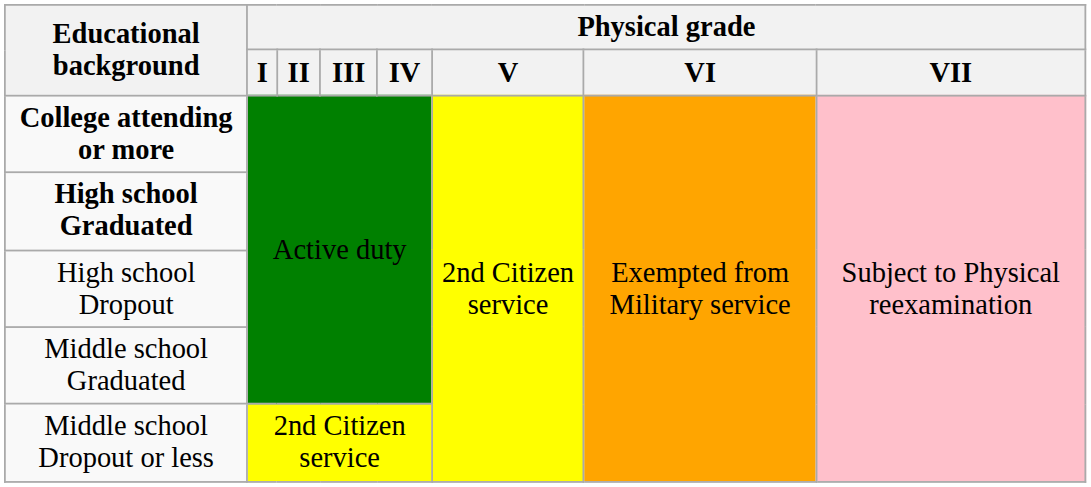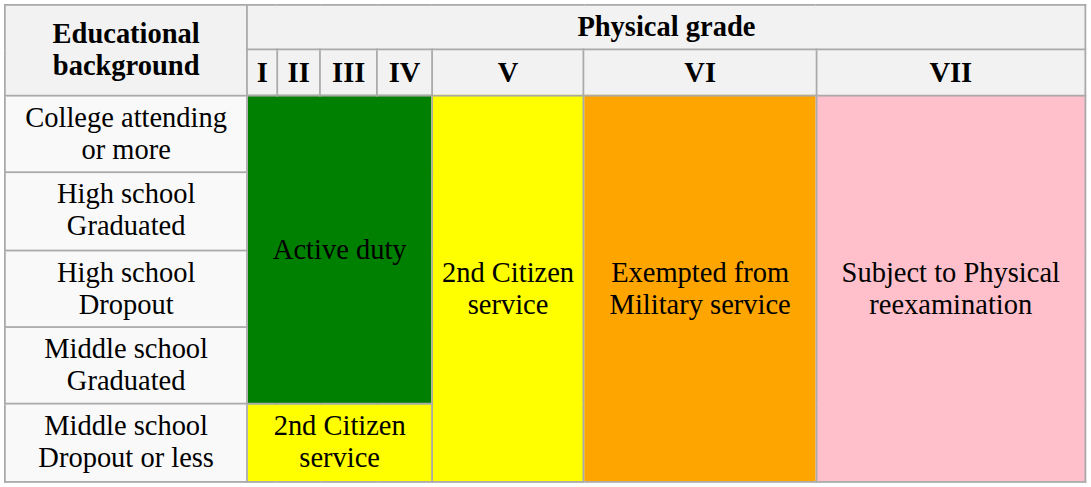(126, 133) bold -> (126, 133) normal
(126, 210) bold -> (126, 210) normal
